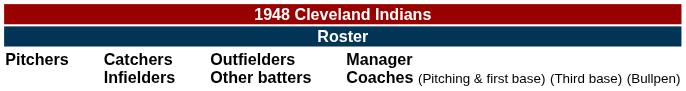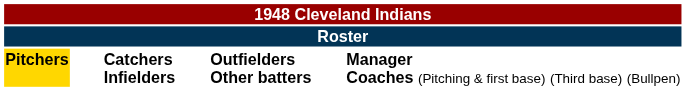(37, 59) no background -> (37, 59) gold background
